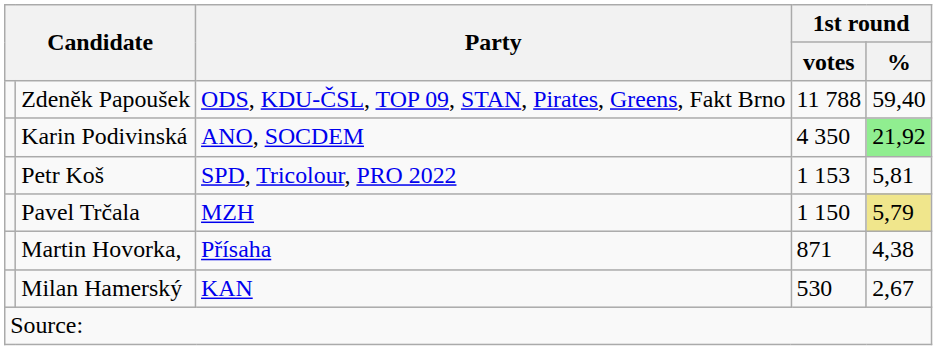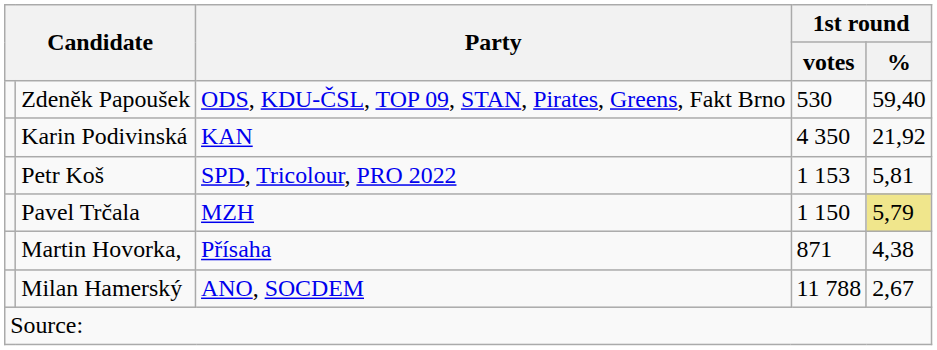(829, 99) 11 788 -> (814, 99) 530
(283, 136) ANO, SOCDEM -> (227, 136) KAN
(899, 136) lightgreen background -> (899, 136) no background
(227, 288) KAN -> (283, 288) ANO, SOCDEM
(814, 288) 530 -> (829, 288) 11 788
